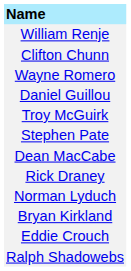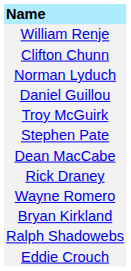(65, 75) Wayne Romero -> (65, 75) Norman Lyduch
(65, 196) Norman Lyduch -> (65, 196) Wayne Romero
(65, 236) Eddie Crouch -> (65, 236) Ralph Shadowebs
(65, 256) Ralph Shadowebs -> (65, 256) Eddie Crouch
